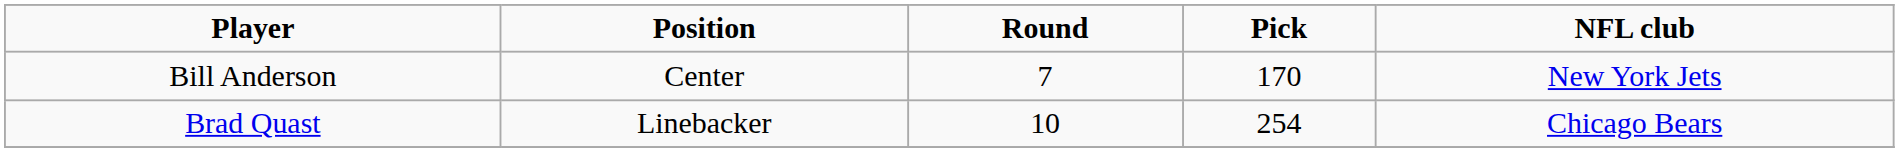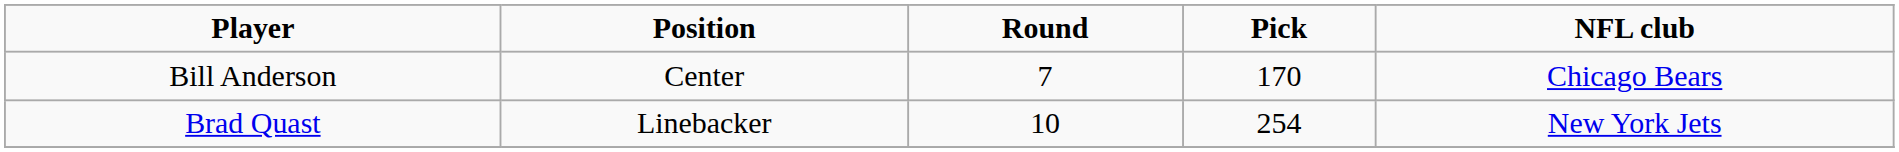(1635, 75) New York Jets -> (1635, 75) Chicago Bears
(1635, 123) Chicago Bears -> (1635, 123) New York Jets
